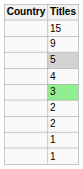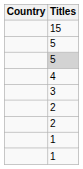(53, 44) 9 -> (53, 44) 5
(53, 92) lightgreen background -> (53, 92) no background
